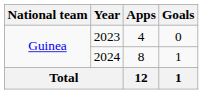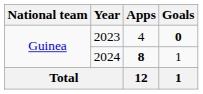(178, 36) normal -> (178, 36) bold
(141, 57) normal -> (141, 57) bold
